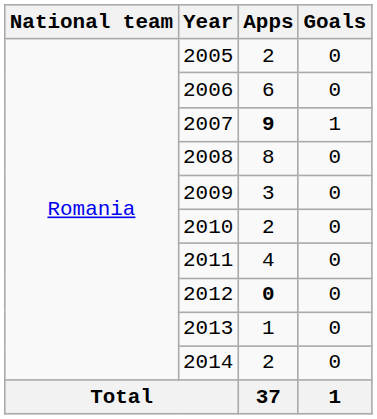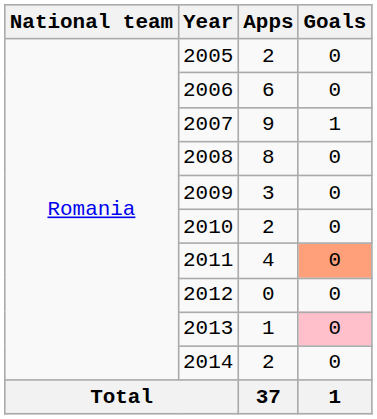(268, 124) bold -> (268, 124) normal
(335, 261) no background -> (335, 261) lightsalmon background
(268, 295) bold -> (268, 295) normal
(335, 329) no background -> (335, 329) pink background
